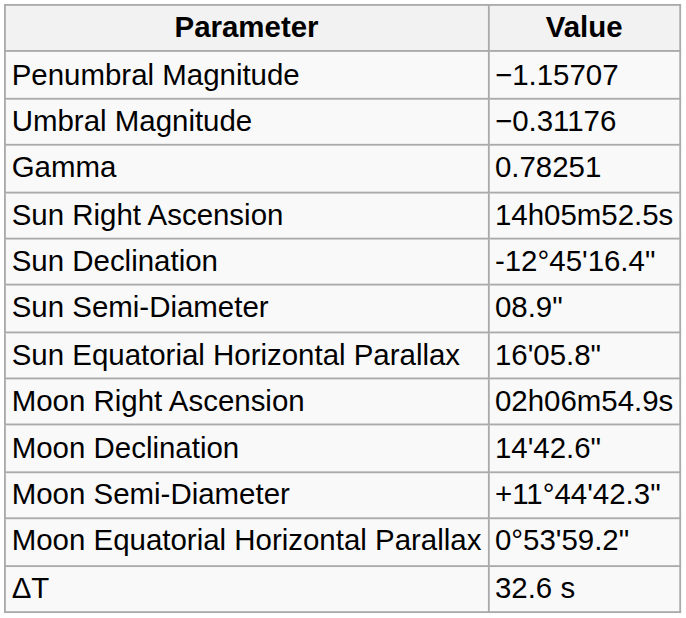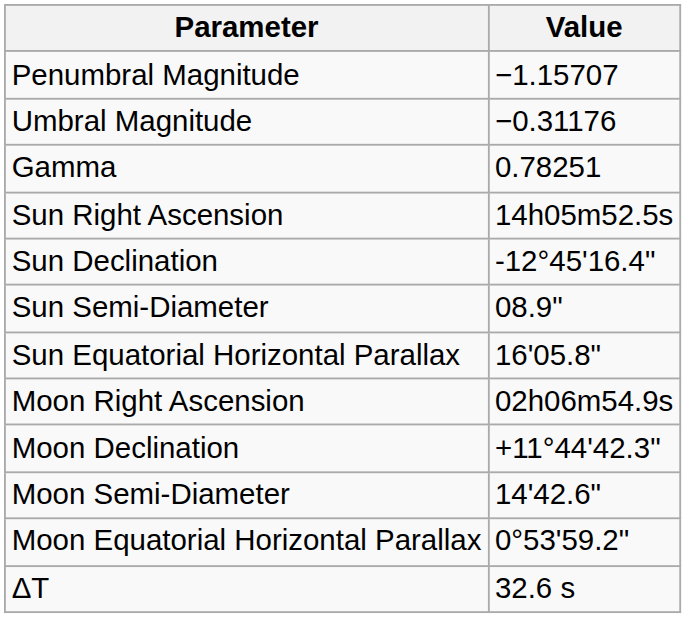(548, 448) 14'42.6" -> (578, 448) +11°44'42.3"
(578, 494) +11°44'42.3" -> (548, 494) 14'42.6"
